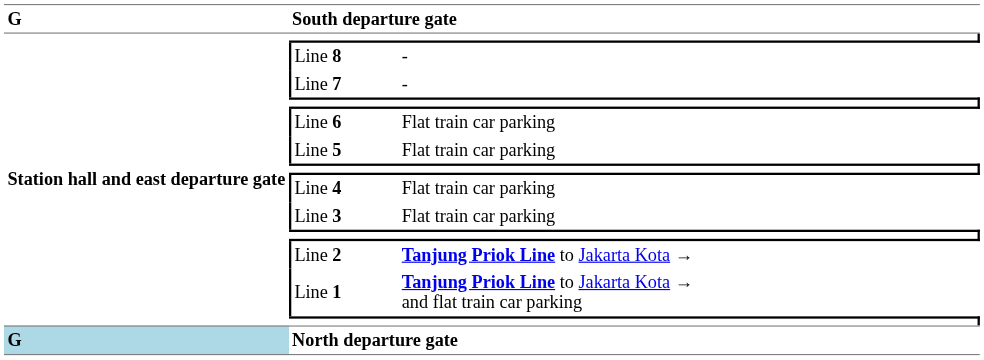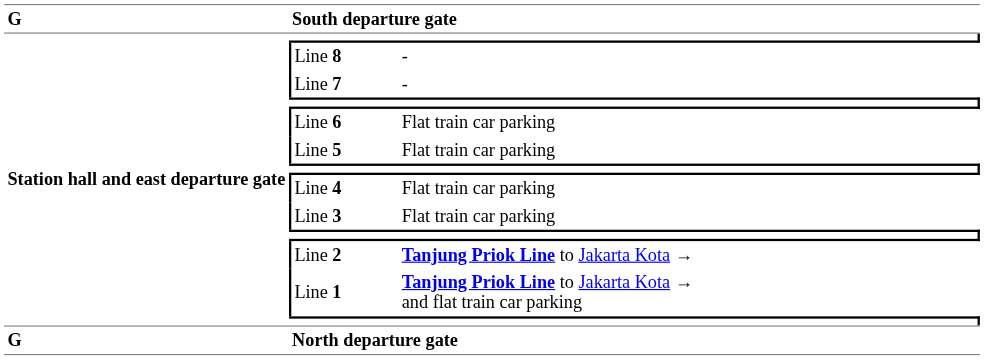(15, 340) lightblue background -> (15, 340) no background
